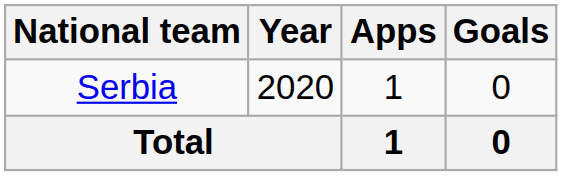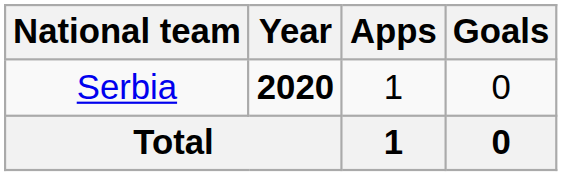(295, 87) normal -> (295, 87) bold
